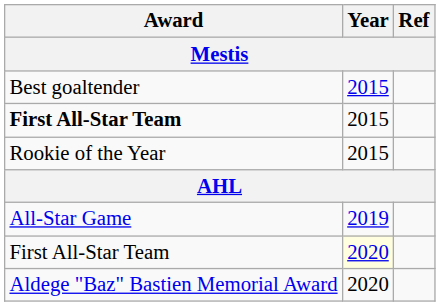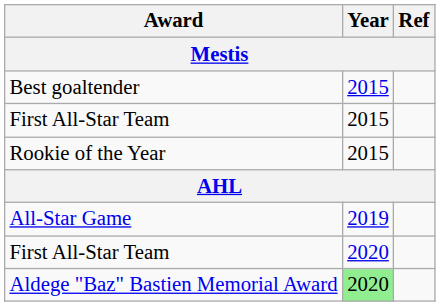(95, 119) bold -> (89, 119) normal
(368, 251) lightyellow background -> (368, 251) no background
(368, 284) no background -> (368, 284) lightgreen background
